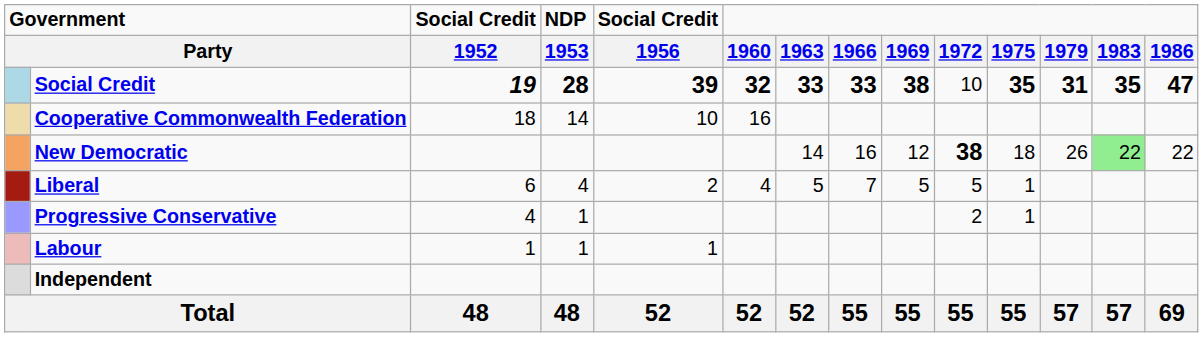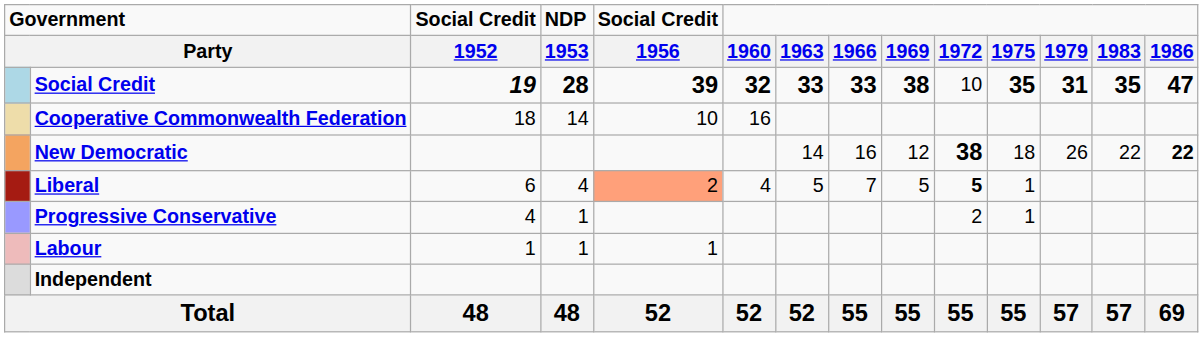(1130, 152) lightgreen background -> (1130, 152) no background
(1183, 152) normal -> (1183, 152) bold
(713, 186) no background -> (713, 186) lightsalmon background
(977, 186) normal -> (977, 186) bold
